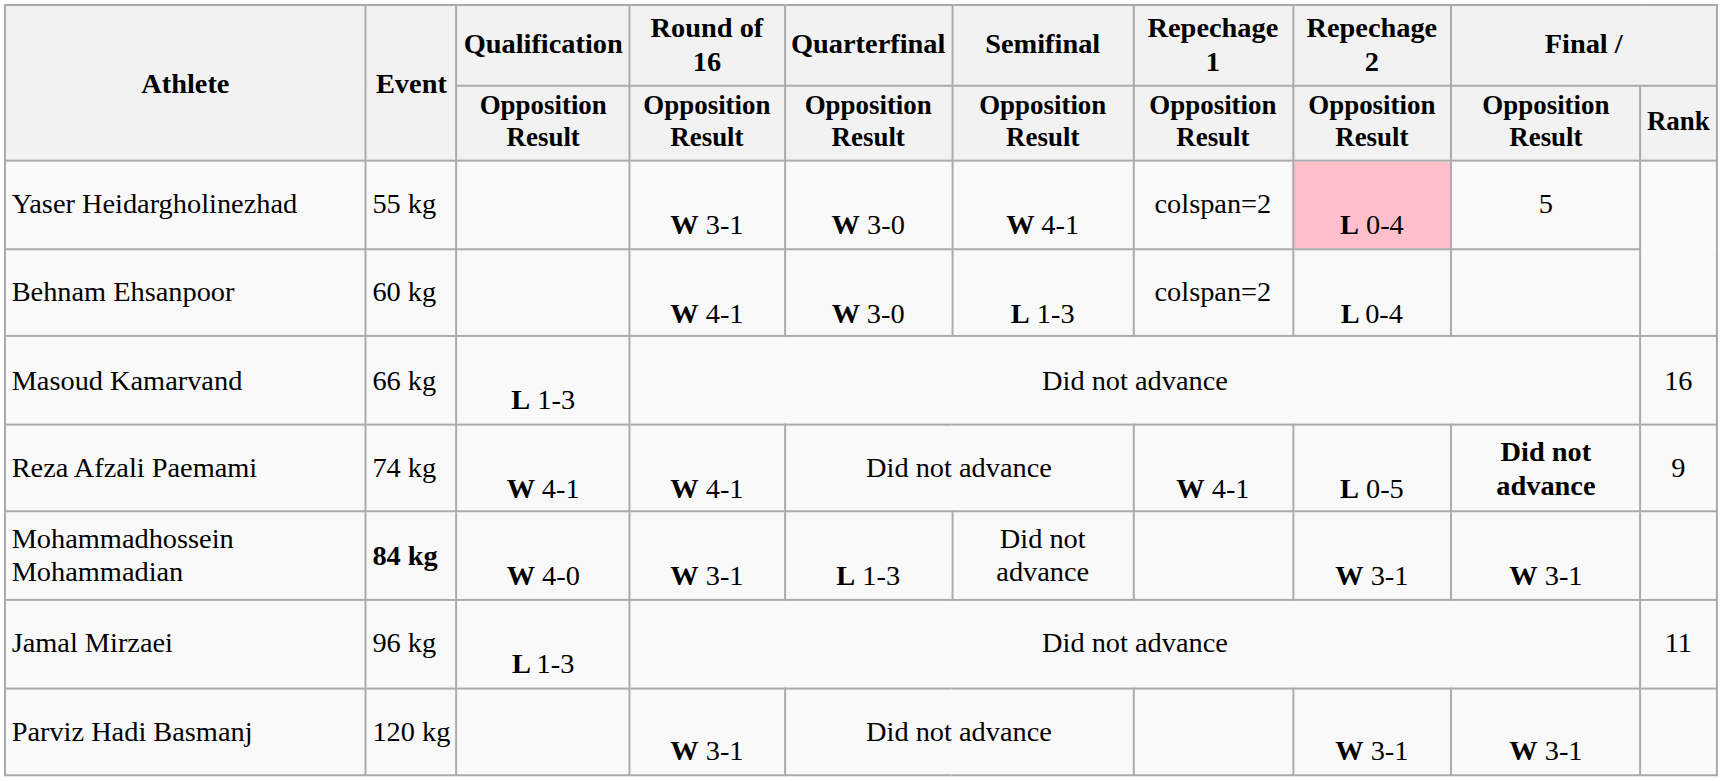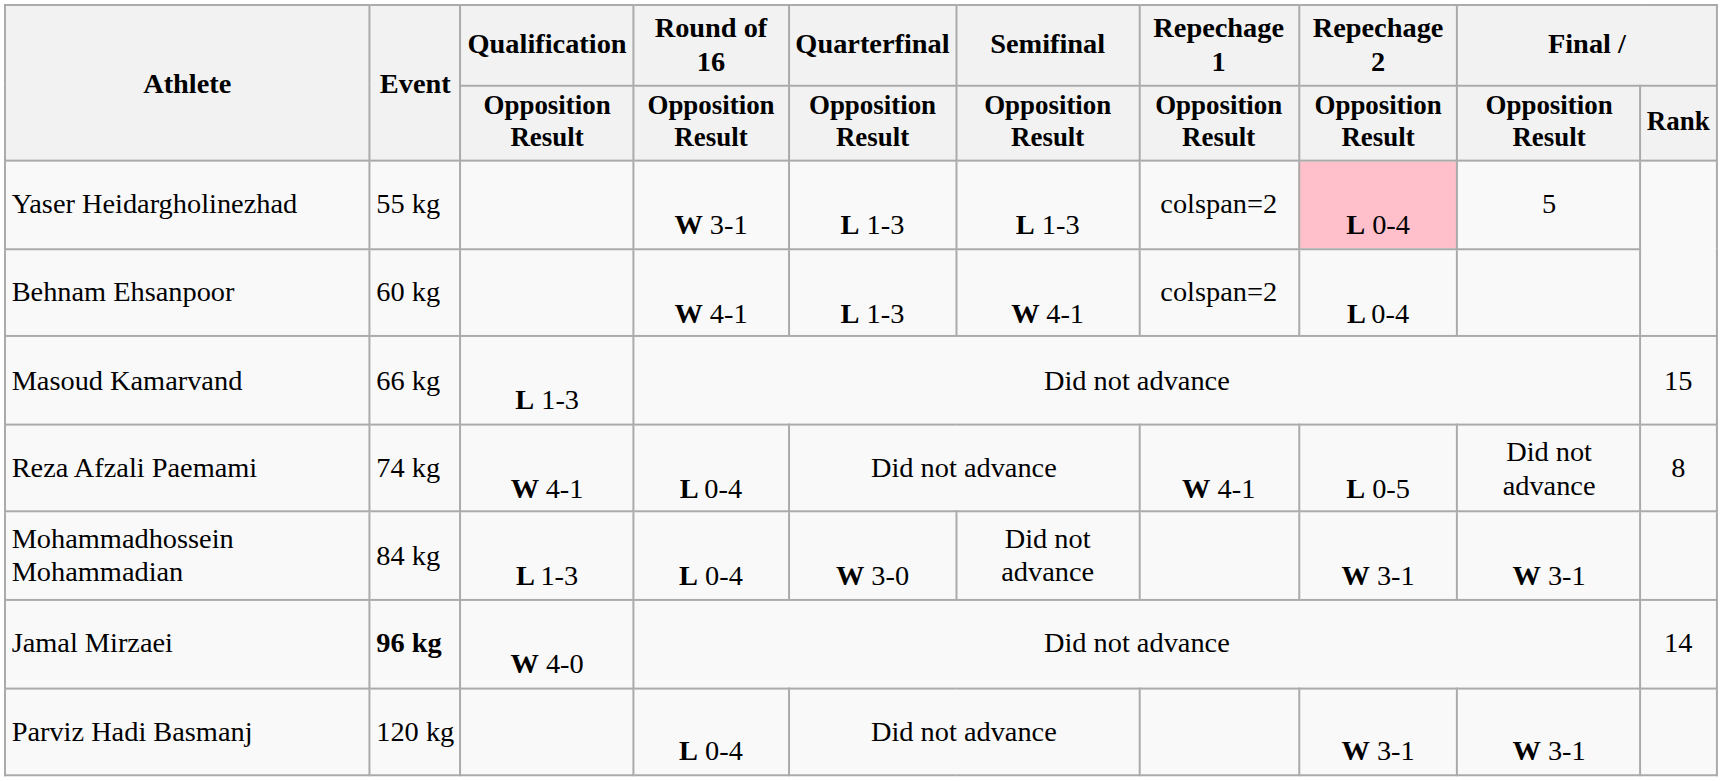(868, 225) W 3-0 -> (873, 225) L 1-3
(1043, 225) W 4-1 -> (1048, 225) L 1-3
(868, 313) W 3-0 -> (873, 313) L 1-3
(1043, 313) L 1-3 -> (1048, 313) W 4-1
(1678, 380) 16 -> (1678, 380) 15
(707, 488) W 4-1 -> (711, 488) L 0-4
(1546, 468) bold -> (1549, 468) normal
(1678, 468) 9 -> (1678, 468) 8
(405, 555) bold -> (408, 555) normal
(543, 576) W 4-0 -> (547, 576) L 1-3
(707, 576) W 3-1 -> (711, 576) L 0-4
(868, 576) L 1-3 -> (873, 576) W 3-0
(404, 643) normal -> (409, 643) bold
(543, 664) L 1-3 -> (547, 664) W 4-0
(1678, 643) 11 -> (1678, 643) 14
(707, 751) W 3-1 -> (711, 751) L 0-4
